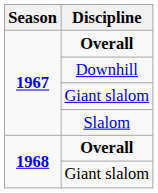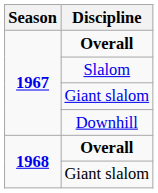(107, 69) Downhill -> (107, 69) Slalom
(107, 122) Slalom -> (107, 122) Downhill
